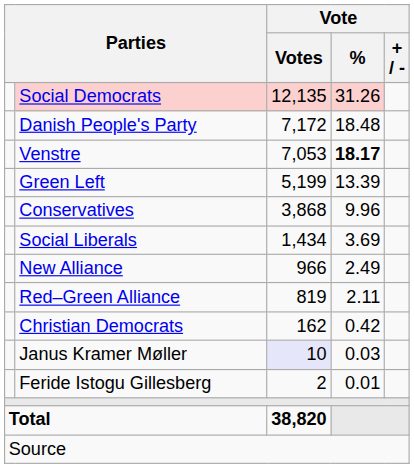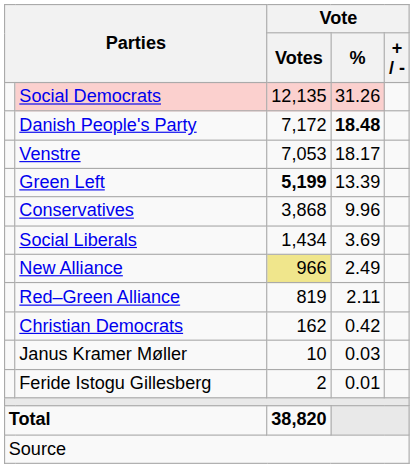(358, 125) normal -> (358, 125) bold
(358, 153) bold -> (358, 153) normal
(304, 182) normal -> (304, 182) bold
(312, 268) no background -> (312, 268) khaki background
(317, 354) lavender background -> (317, 354) no background
